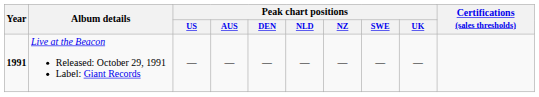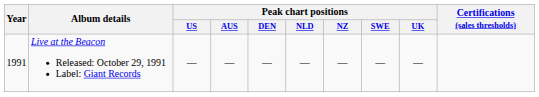(17, 63) bold -> (17, 63) normal
